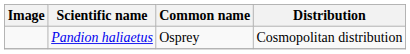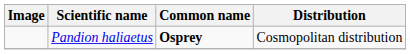(179, 37) normal -> (181, 37) bold
